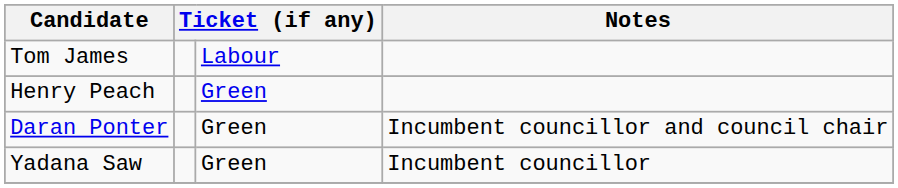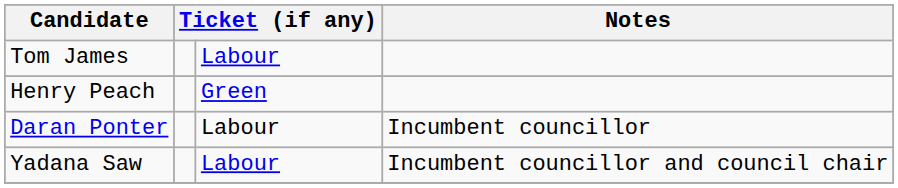(234, 129) Green -> (240, 129) Labour
(638, 129) Incumbent councillor and council chair -> (519, 129) Incumbent councillor
(234, 165) Green -> (240, 165) Labour
(519, 165) Incumbent councillor -> (638, 165) Incumbent councillor and council chair
